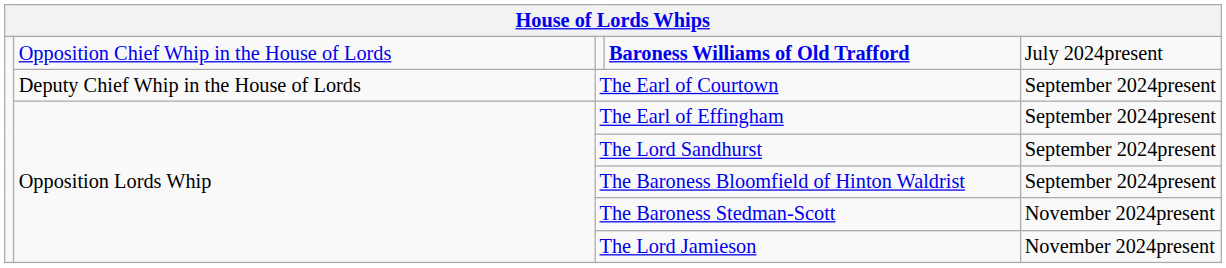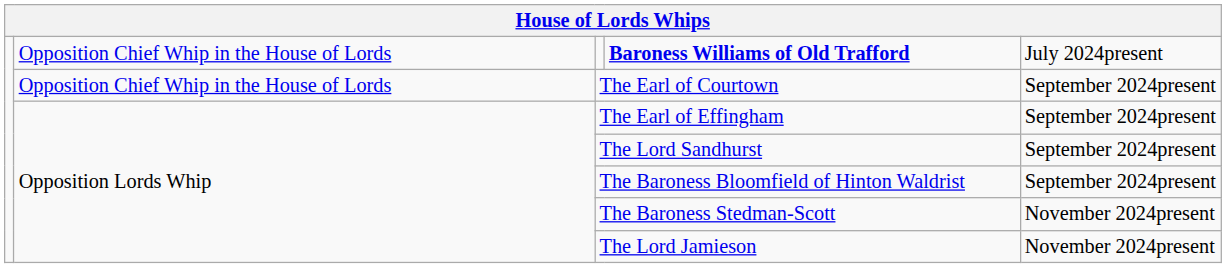(190, 85) Deputy Chief Whip in the House of Lords -> (205, 85) Opposition Chief Whip in the House of Lords
